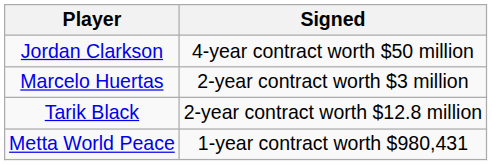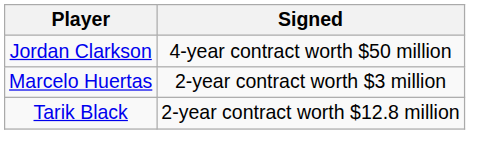- row: (92, 143)
